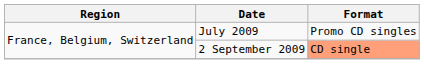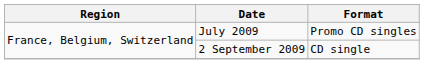(340, 49) lightsalmon background -> (340, 49) no background
